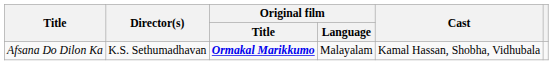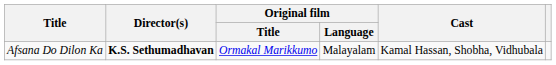(157, 50) normal -> (161, 50) bold
(263, 50) bold -> (268, 50) normal
